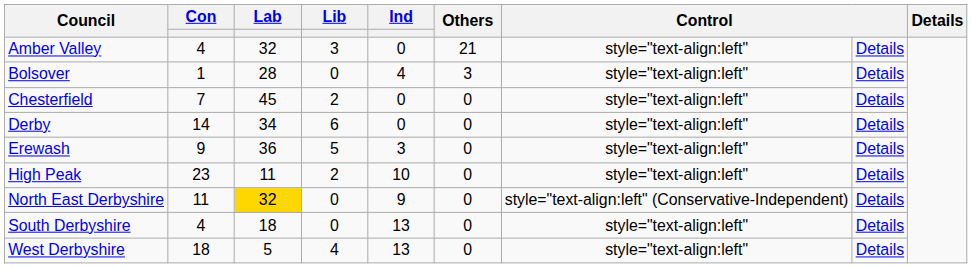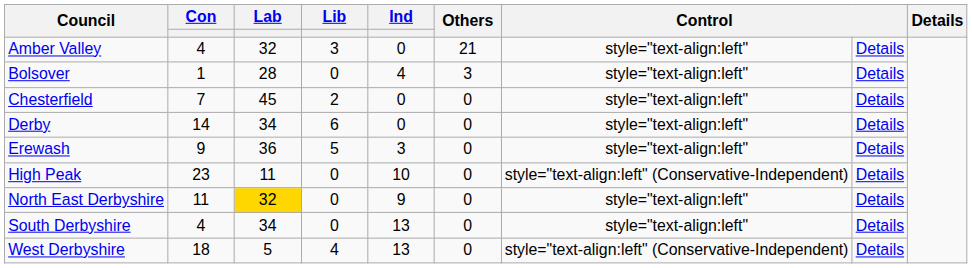(334, 175) 2 -> (334, 175) 0
(677, 175) style="text-align:left" -> (677, 175) style="text-align:left" (Conservative-Independent)
(677, 200) style="text-align:left" (Conservative-Independent) -> (677, 200) style="text-align:left"
(268, 225) 18 -> (268, 225) 34
(677, 250) style="text-align:left" -> (677, 250) style="text-align:left" (Conservative-Independent)
